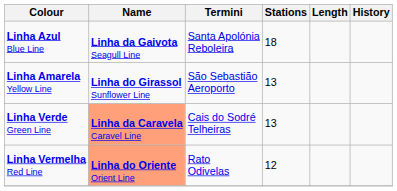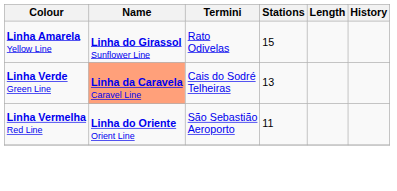- row: (34, 42)
(223, 83) São Sebastião Aeroporto -> (209, 42) Rato Odivelas
(271, 83) 13 -> (268, 42) 15
(134, 171) lightsalmon background -> (134, 130) no background
(209, 165) Rato Odivelas -> (223, 124) São Sebastião Aeroporto
(271, 165) 12 -> (268, 124) 11
